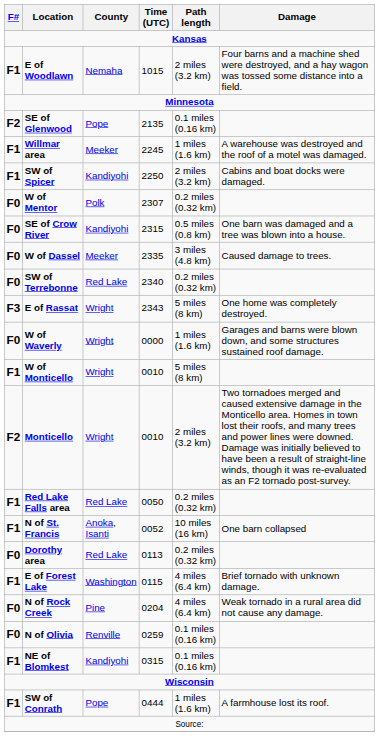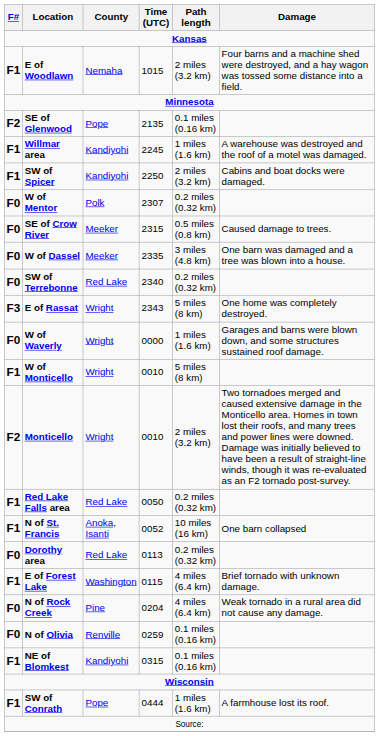(102, 150) Meeker -> (107, 150) Kandiyohi
(107, 229) Kandiyohi -> (102, 229) Meeker
(287, 229) One barn was damaged and a tree was blown into a house. -> (276, 229) Caused damage to trees.
(276, 255) Caused damage to trees. -> (287, 255) One barn was damaged and a tree was blown into a house.
